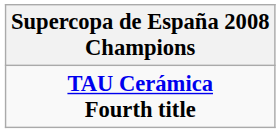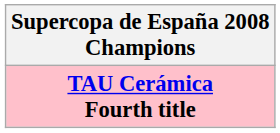(140, 96) no background -> (140, 96) pink background
